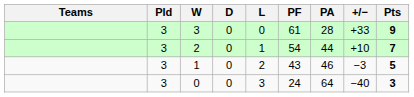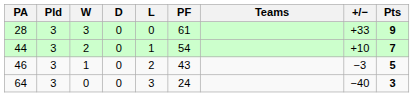columns swapped: (76, 13) <-> (327, 13)
